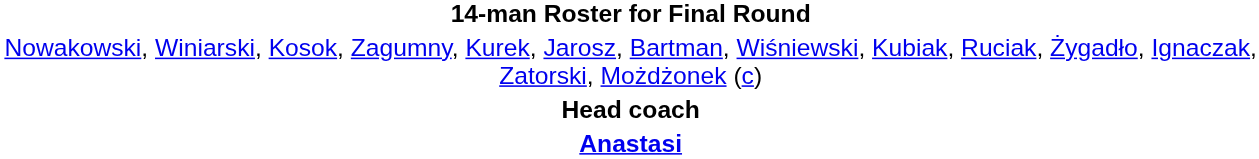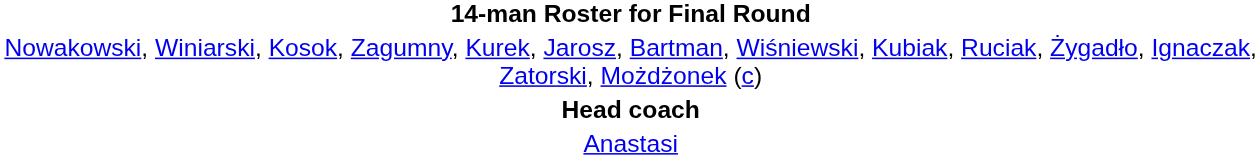(631, 143) bold -> (631, 143) normal
